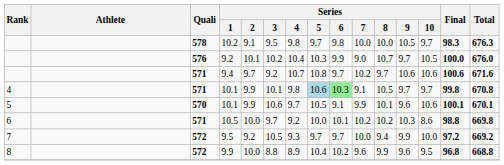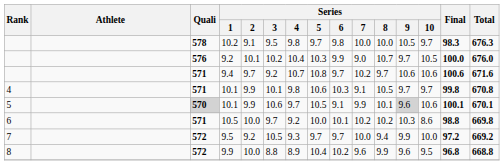(318, 90) lightblue background -> (318, 90) no background
(340, 90) lightgreen background -> (340, 90) no background
(199, 105) no background -> (199, 105) lightgrey background
(404, 105) no background -> (404, 105) lightgrey background
